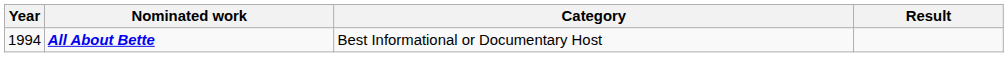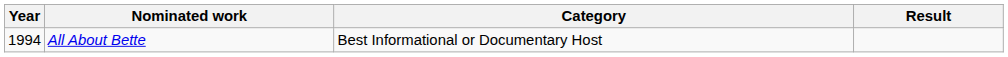(101, 39) bold -> (97, 39) normal
